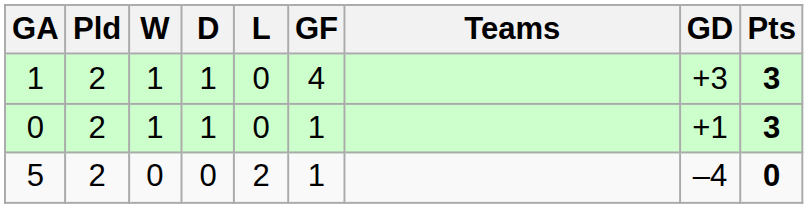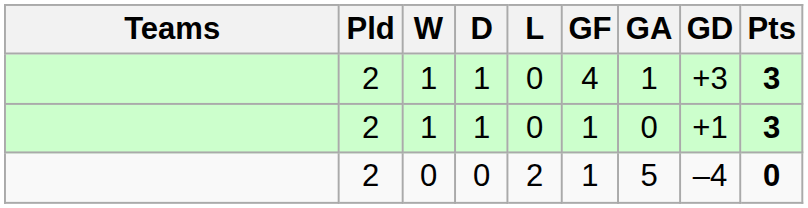columns swapped: (512, 29) <-> (35, 29)
